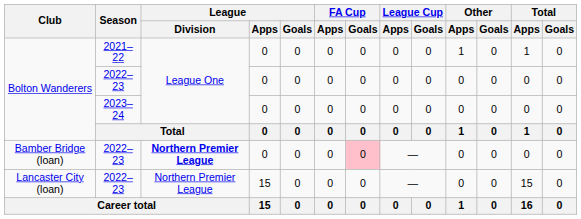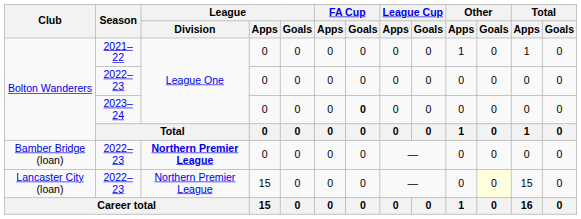(363, 109) normal -> (363, 109) bold
(363, 154) pink background -> (363, 154) no background
(494, 183) no background -> (494, 183) lightyellow background
